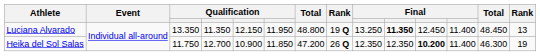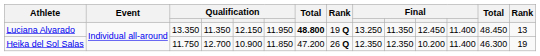(311, 30) normal -> (311, 30) bold
(400, 30) bold -> (400, 30) normal
(431, 44) bold -> (431, 44) normal
